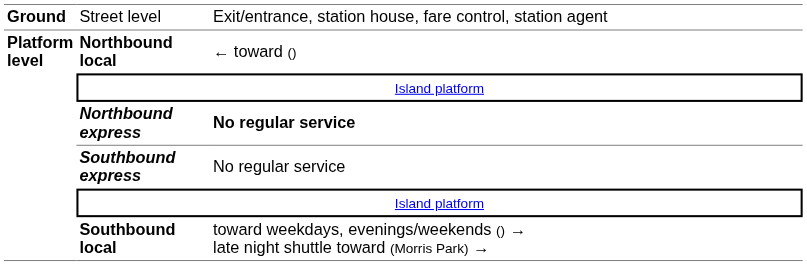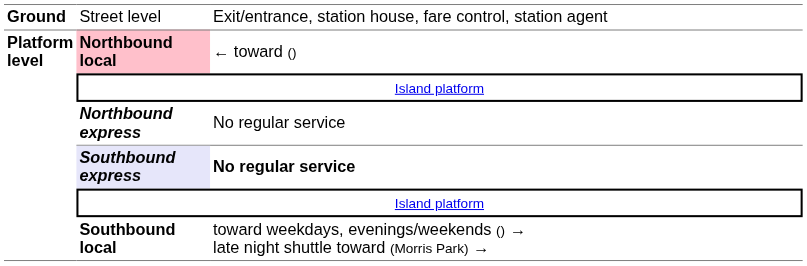(126, 51) no background -> (126, 51) pink background
(284, 123) bold -> (279, 123) normal
(127, 167) no background -> (127, 167) lavender background
(279, 167) normal -> (284, 167) bold
